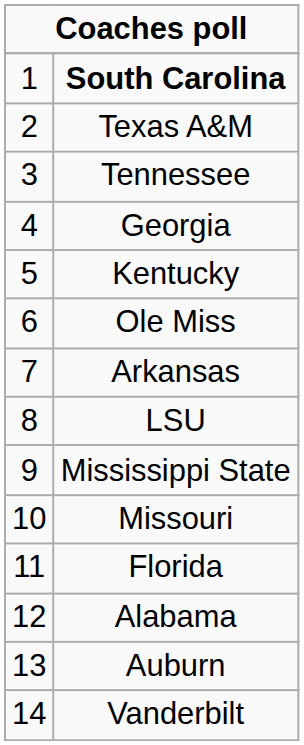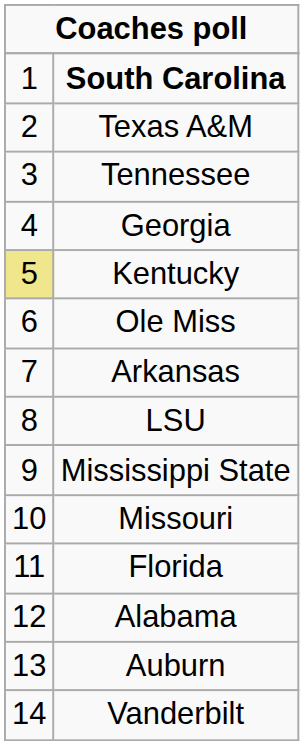(29, 273) no background -> (29, 273) khaki background
